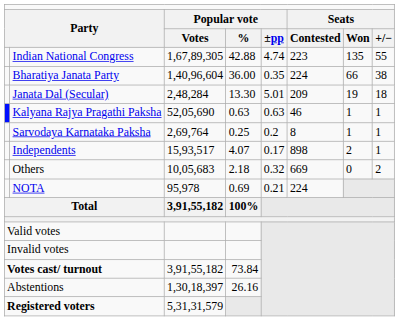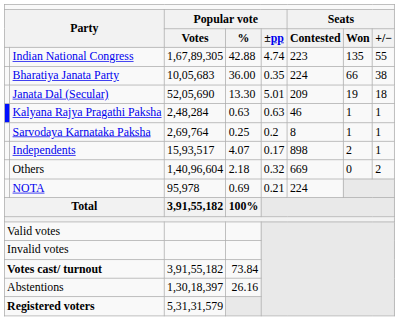(195, 75) 1,40,96,604 -> (191, 75) 10,05,683
(188, 94) 2,48,284 -> (191, 94) 52,05,690
(191, 113) 52,05,690 -> (188, 113) 2,48,284
(191, 169) 10,05,683 -> (195, 169) 1,40,96,604
